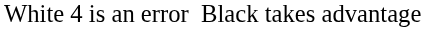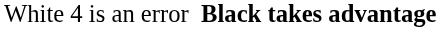(311, 14) normal -> (319, 14) bold
